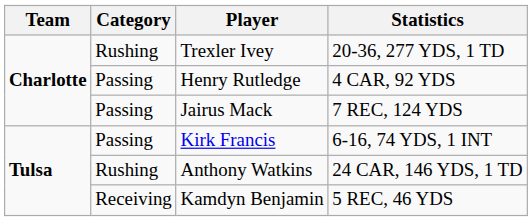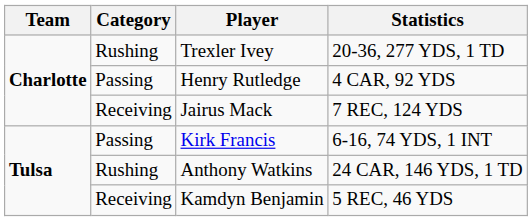(124, 110) Passing -> (134, 110) Receiving
